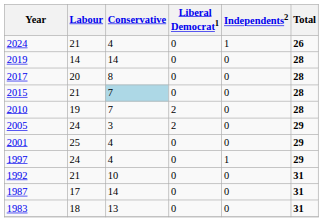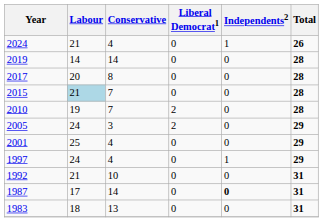(75, 93) no background -> (75, 93) lightblue background
(110, 93) lightblue background -> (110, 93) no background
(227, 192) normal -> (227, 192) bold
